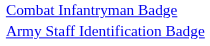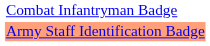(105, 31) no background -> (105, 31) lightsalmon background
